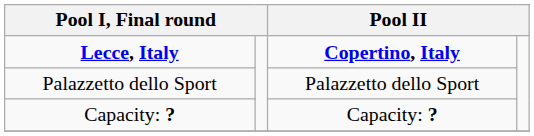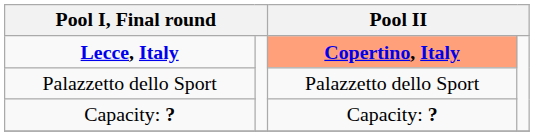(392, 51) no background -> (392, 51) lightsalmon background
